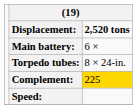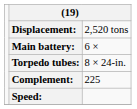(107, 29) bold -> (106, 29) normal
(92, 79) gold background -> (92, 79) no background
